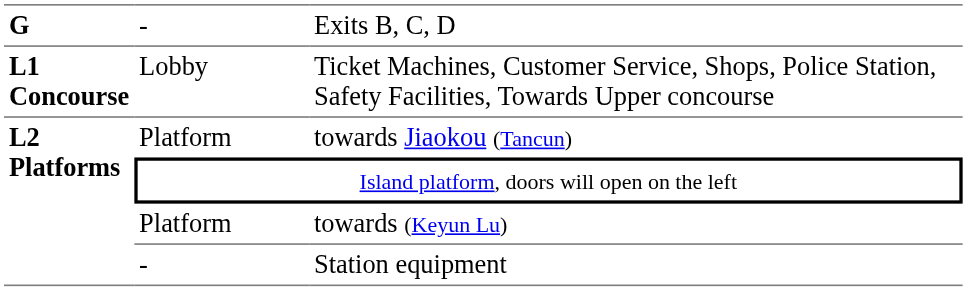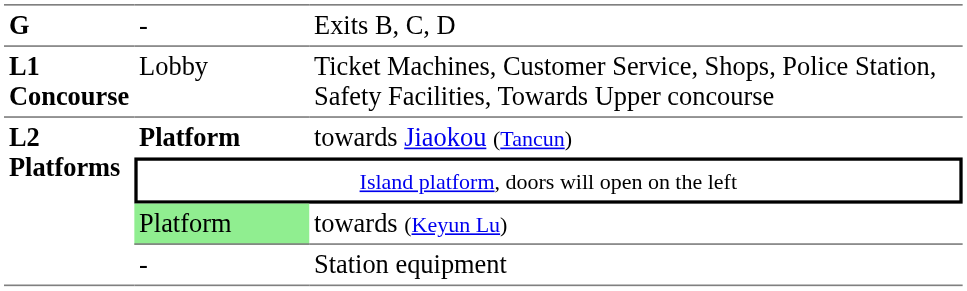(185, 137) normal -> (190, 137) bold
(185, 223) no background -> (185, 223) lightgreen background
